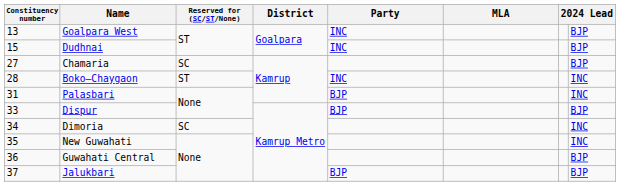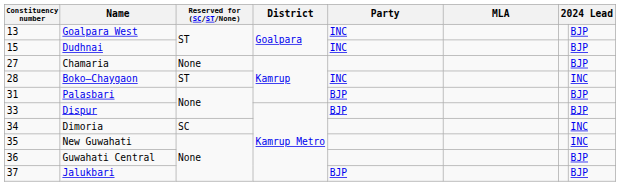(184, 63) SC -> (190, 63) None
(579, 95) INC -> (579, 95) BJP
